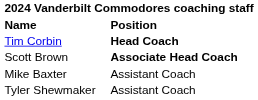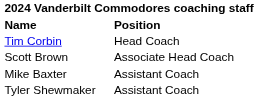(145, 41) bold -> (147, 41) normal
(174, 57) bold -> (174, 57) normal
